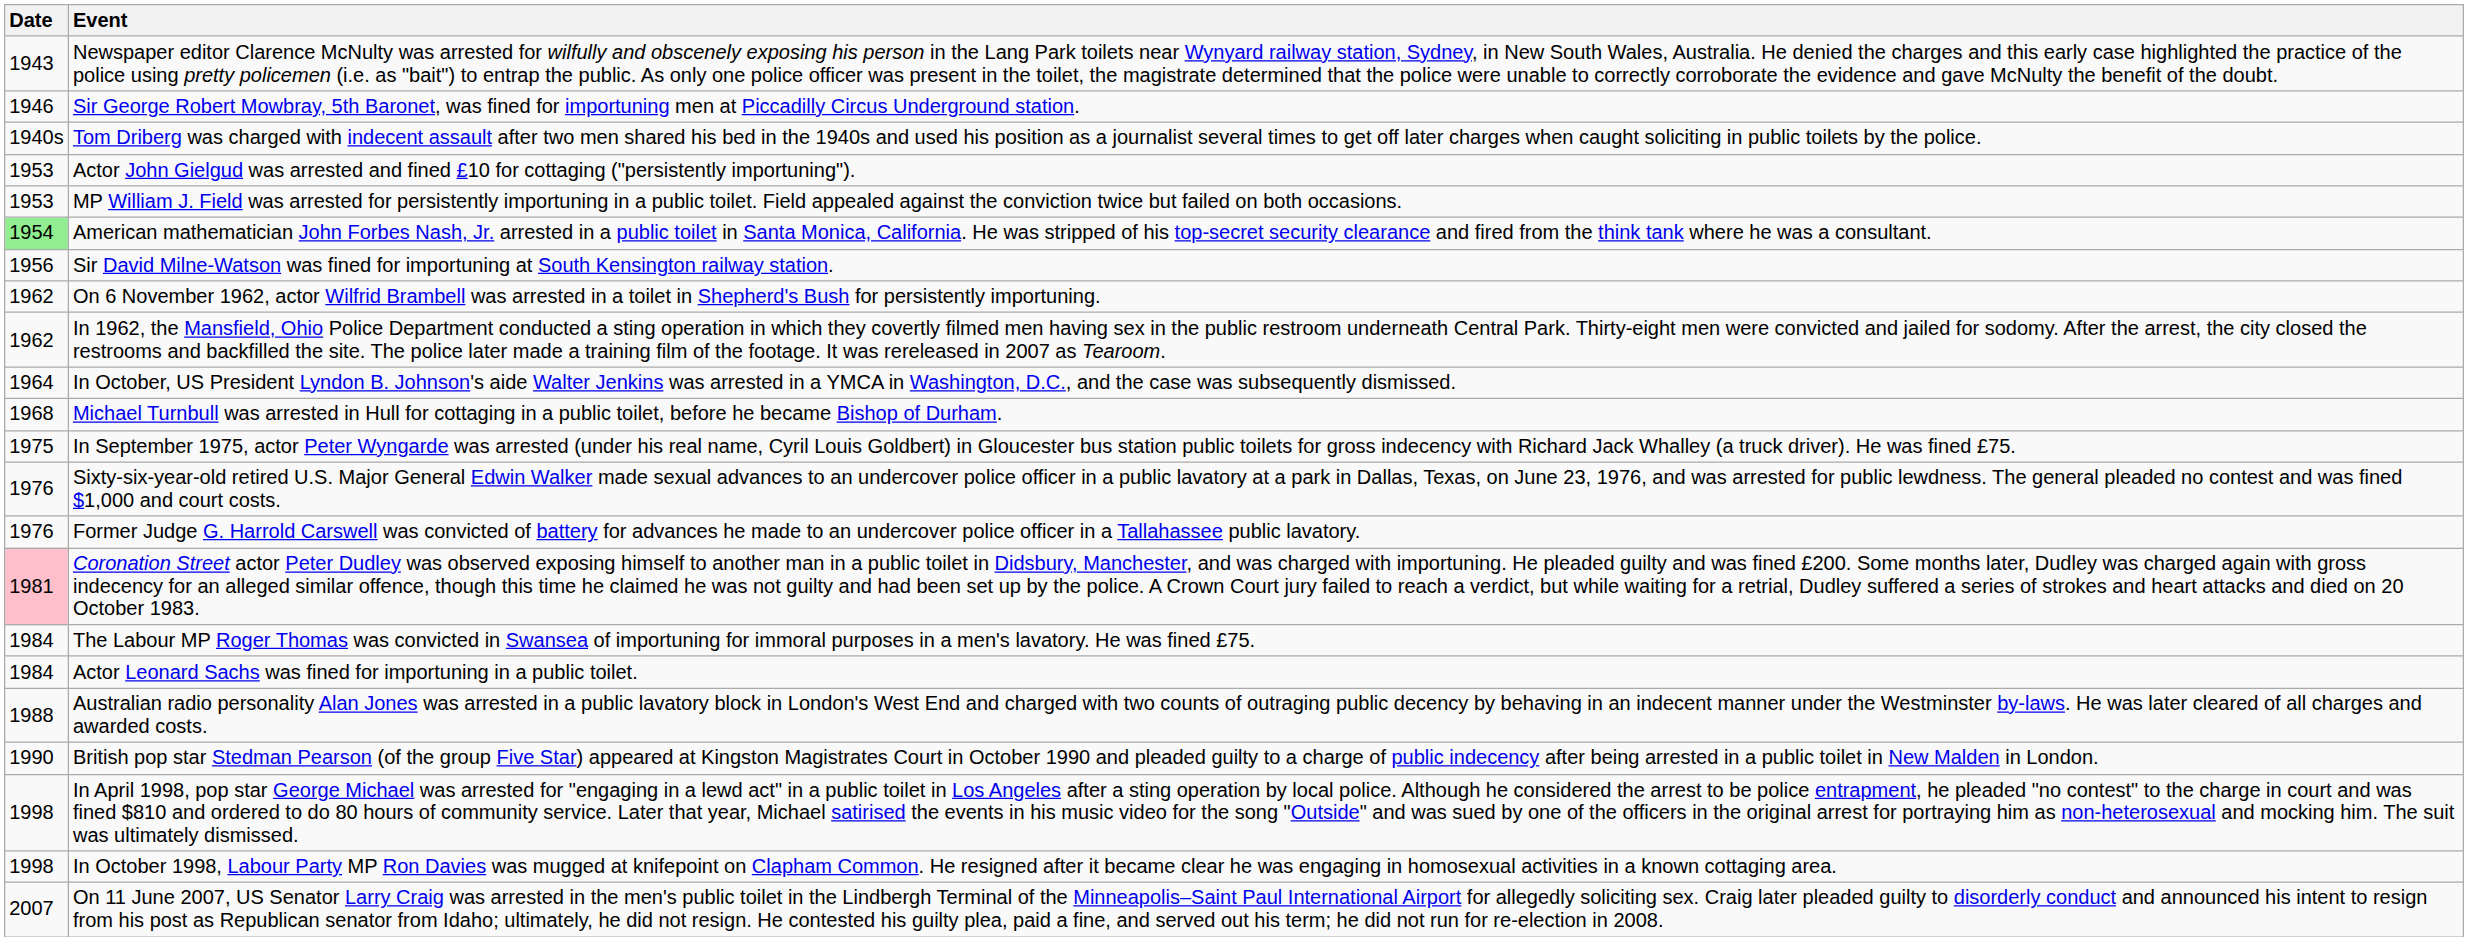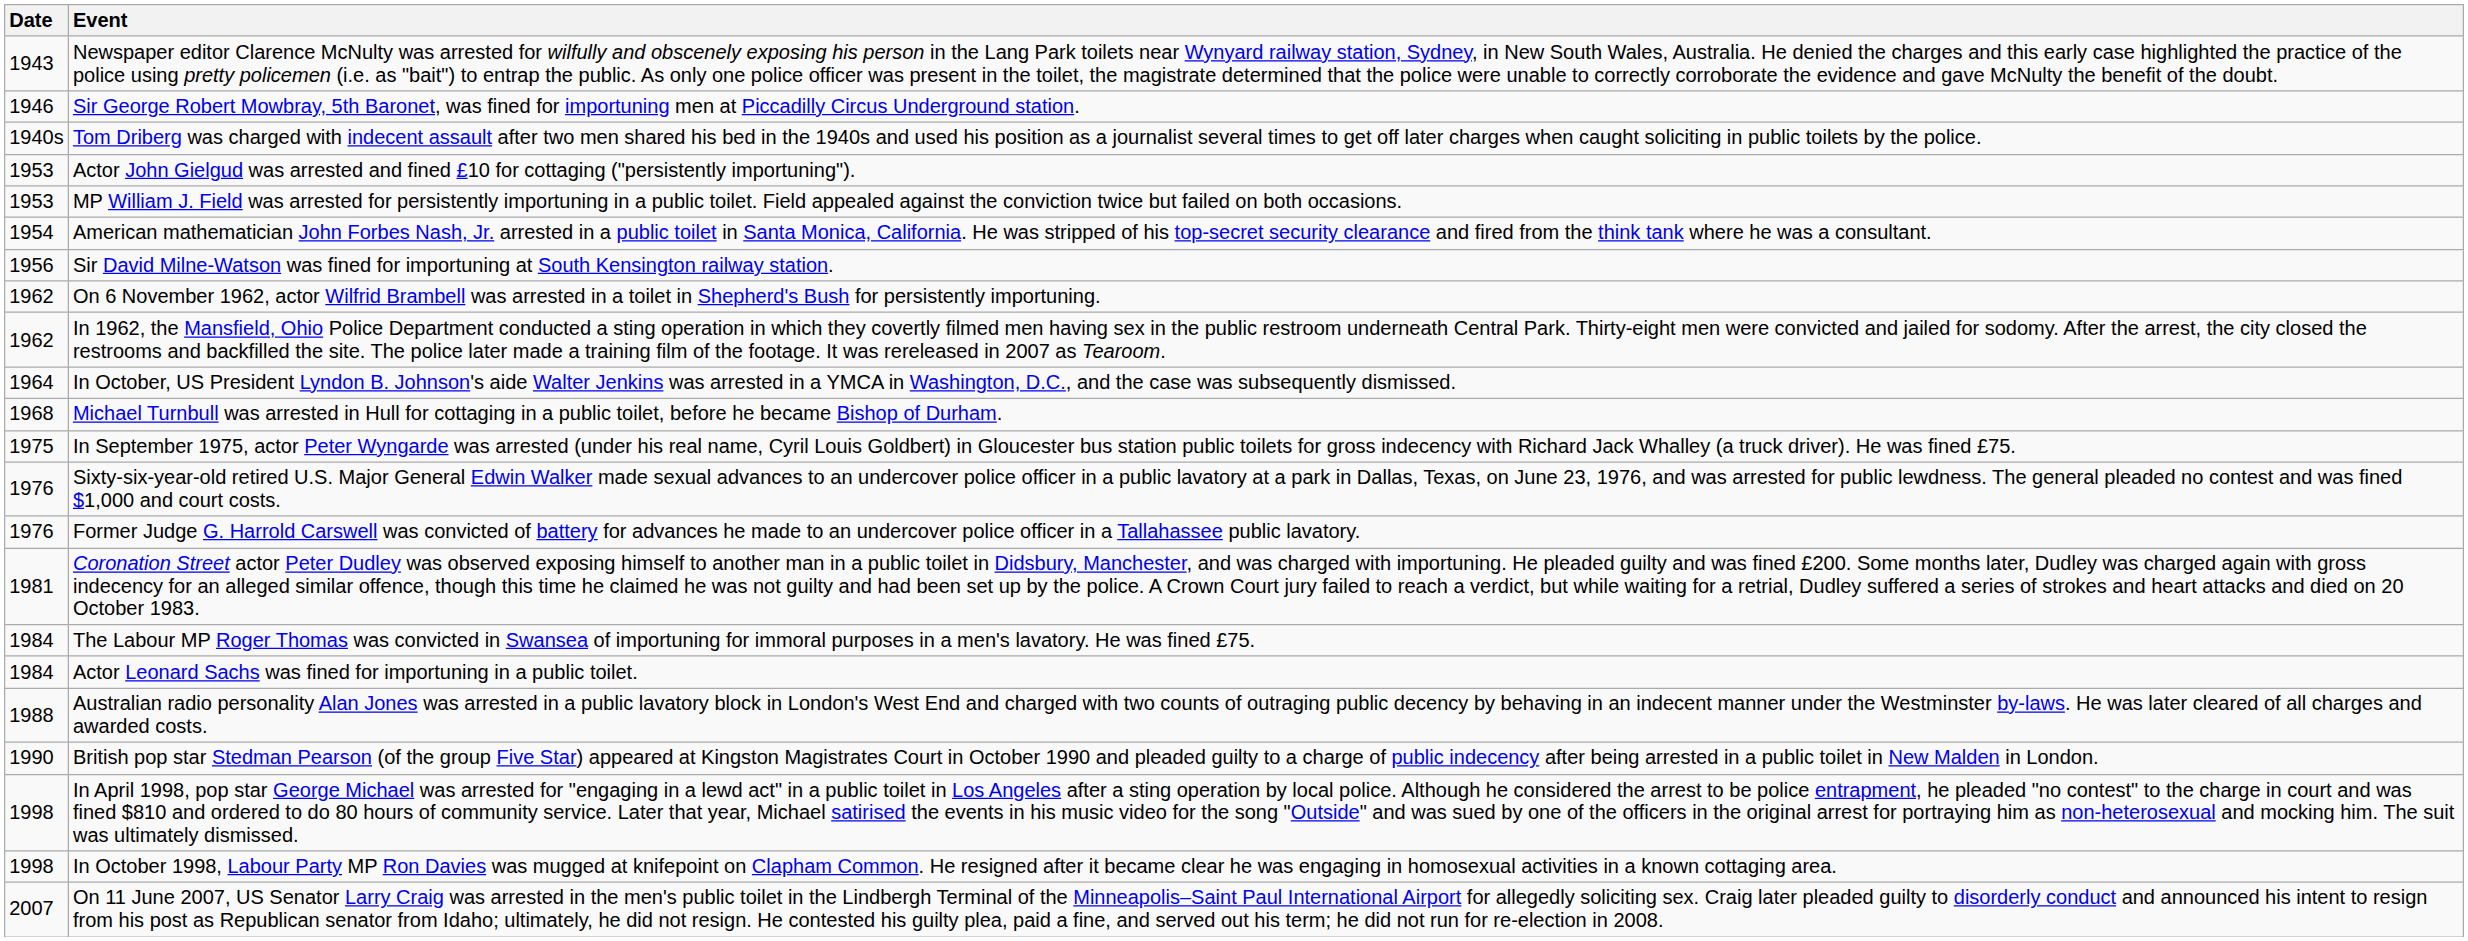(31, 233) lightgreen background -> (31, 233) no background
(31, 586) pink background -> (31, 586) no background
